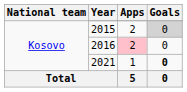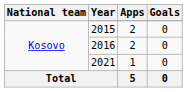(165, 29) lightgrey background -> (165, 29) no background
(132, 46) pink background -> (132, 46) no background
(165, 62) bold -> (165, 62) normal
